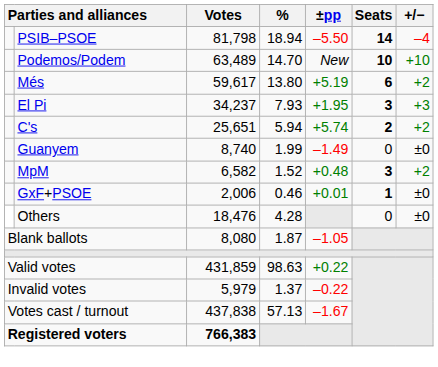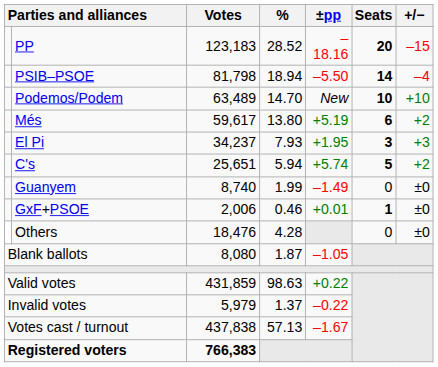+ row: (24, 45)
(389, 127) 2 -> (389, 165) 5
- row: (33, 171)
